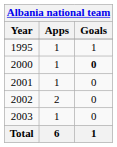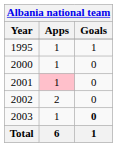(94, 64) bold -> (94, 64) normal
(57, 82) no background -> (57, 82) pink background
(94, 116) normal -> (94, 116) bold
